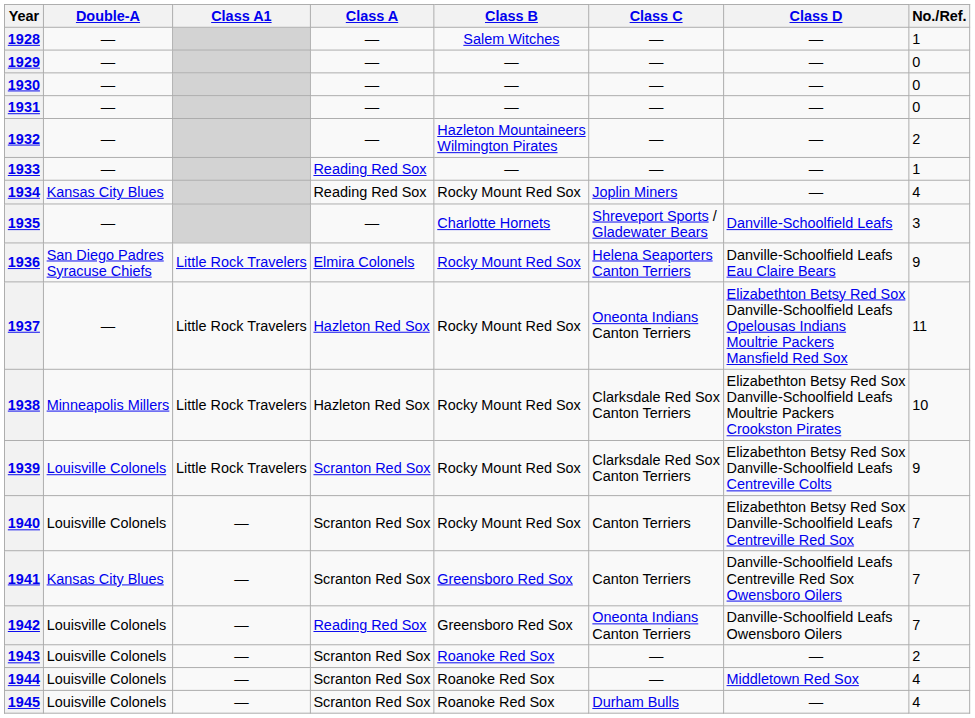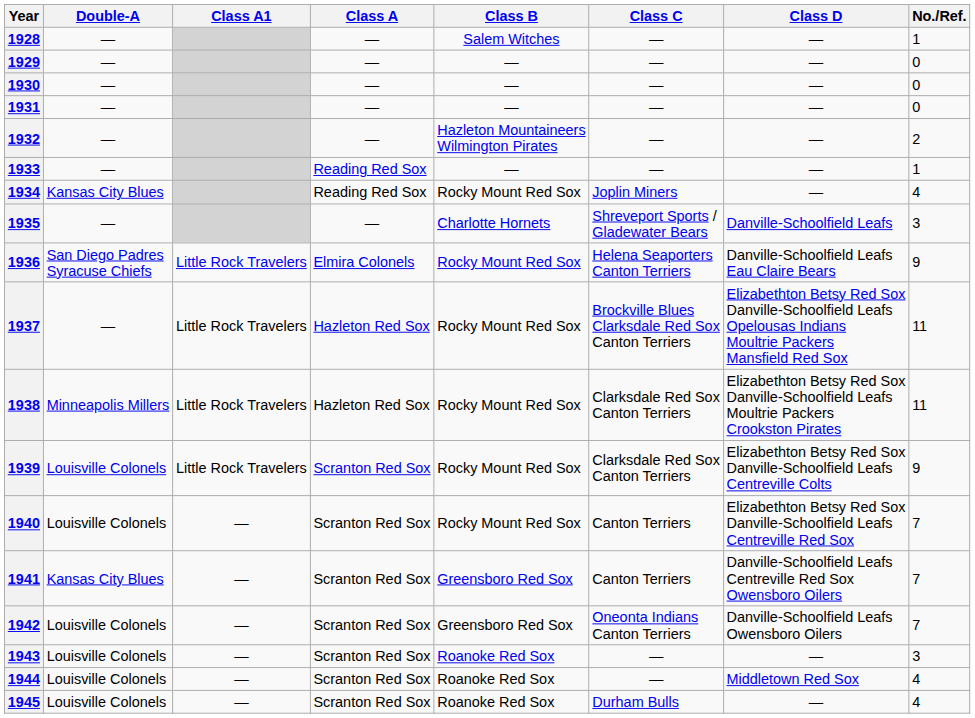(645, 325) Oneonta Indians Canton Terriers -> (656, 325) Brockville Blues Clarksdale Red Sox Canton Terriers
(920, 405) 10 -> (920, 405) 11
(370, 625) Reading Red Sox -> (372, 625) Scranton Red Sox
(916, 656) 2 -> (916, 656) 3
